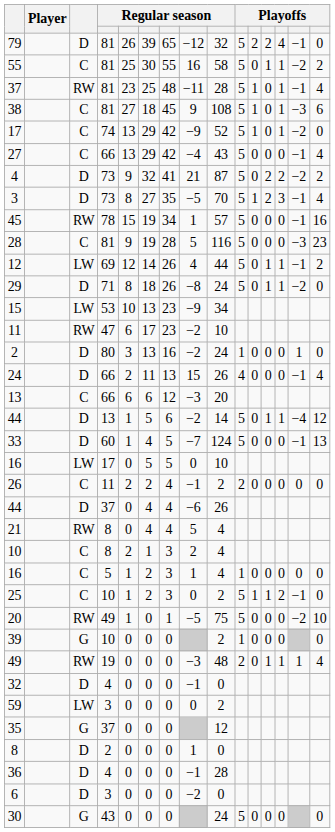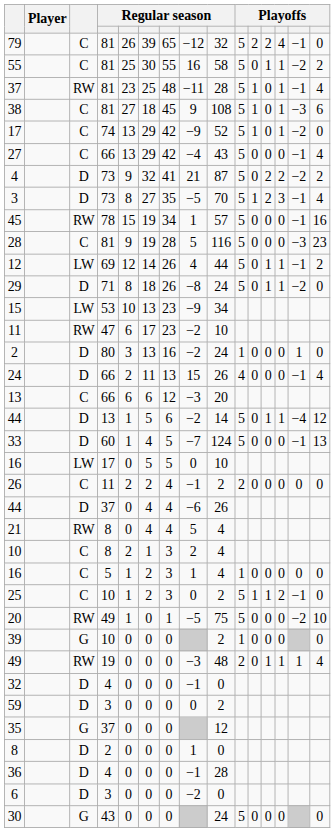(84, 44) D -> (84, 44) C
(84, 706) LW -> (84, 706) D
